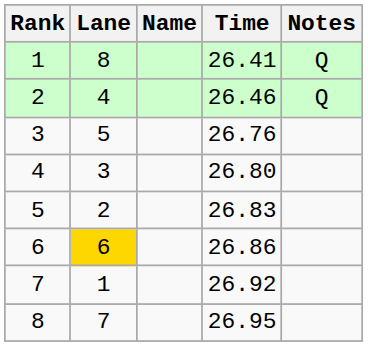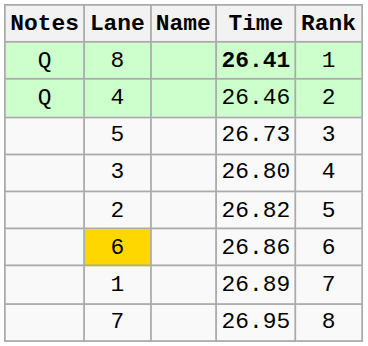columns swapped: (38, 24) <-> (322, 24)
(242, 61) normal -> (256, 61) bold
(242, 135) 26.76 -> (256, 135) 26.73
(242, 210) 26.83 -> (256, 210) 26.82
(242, 285) 26.92 -> (256, 285) 26.89
